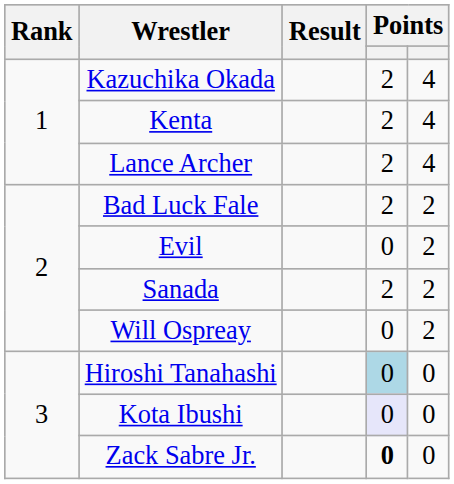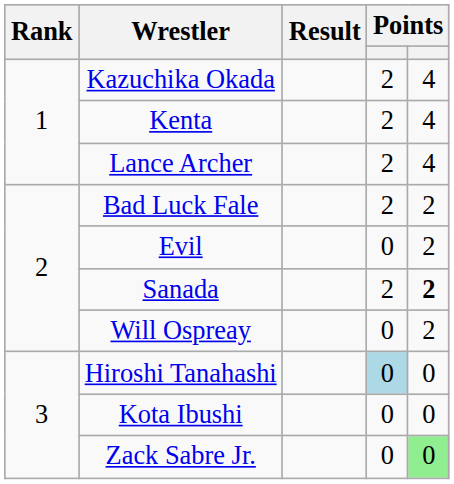(429, 288) normal -> (429, 288) bold
(387, 414) lavender background -> (387, 414) no background
(387, 456) bold -> (387, 456) normal
(429, 456) no background -> (429, 456) lightgreen background
